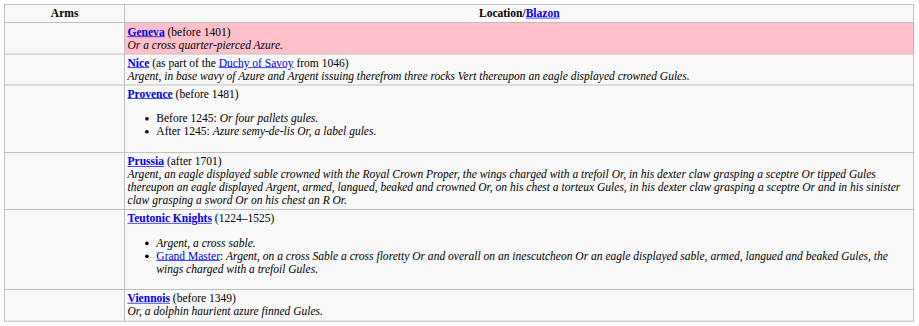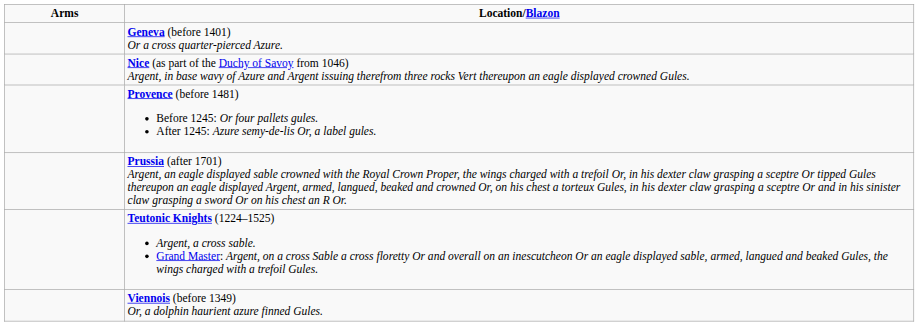(205, 38) pink background -> (205, 38) no background
